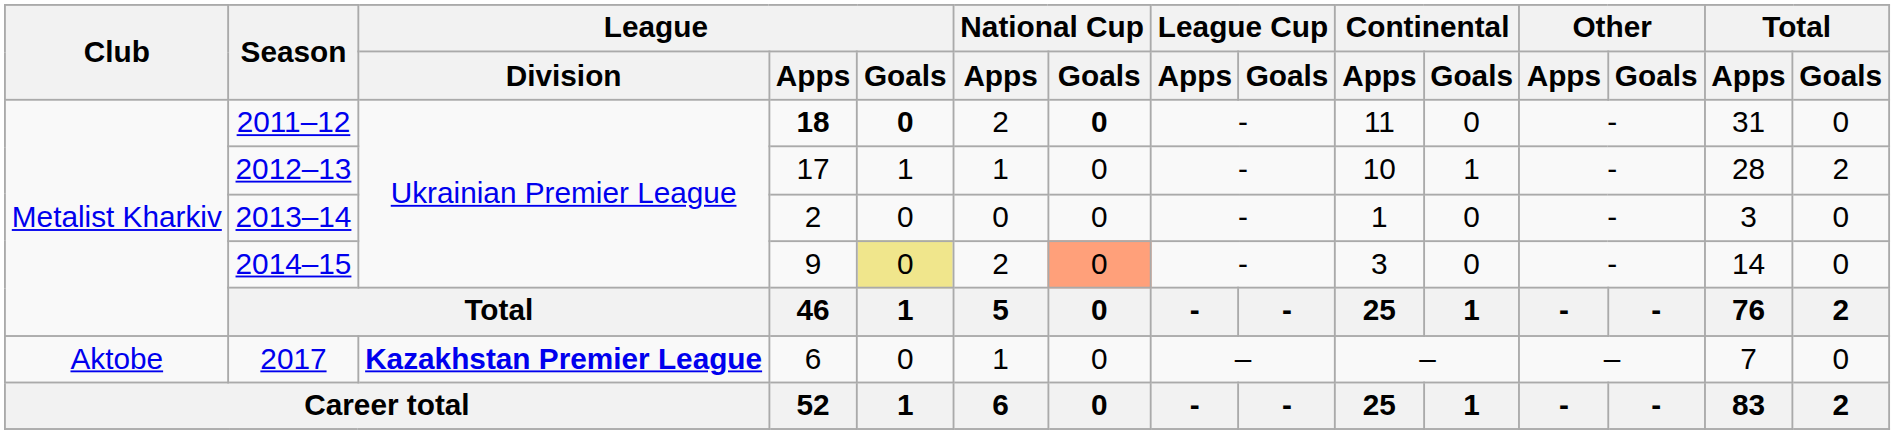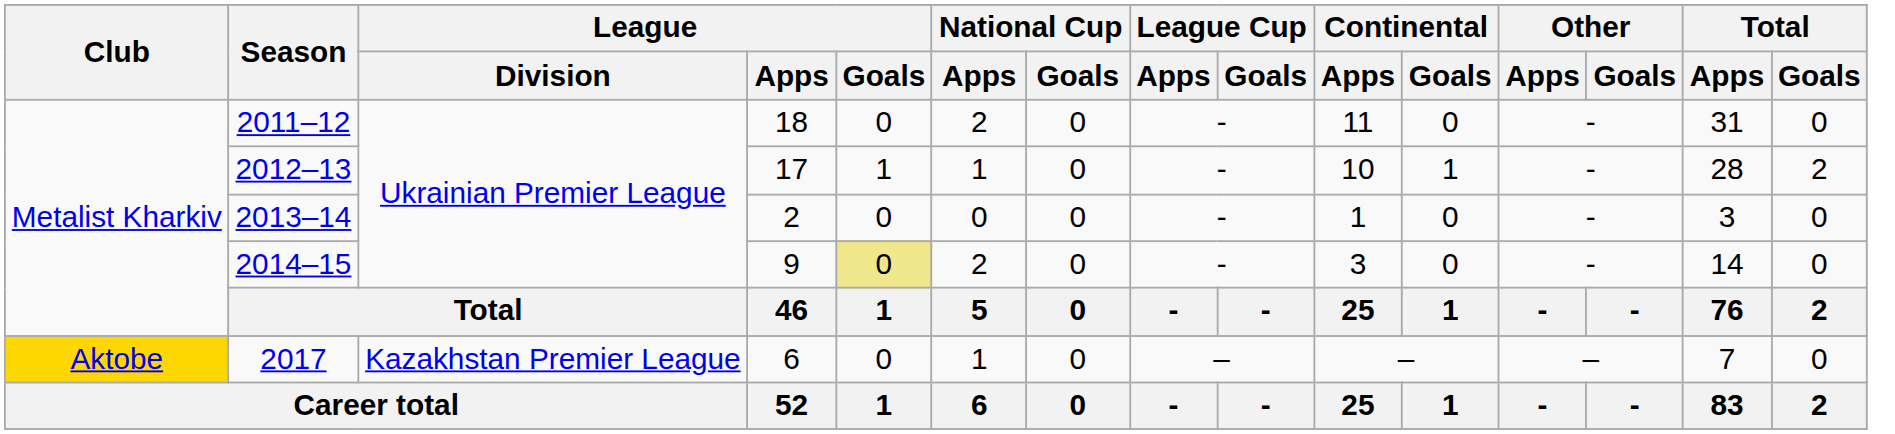(813, 122) bold -> (792, 122) normal
(905, 122) bold -> (884, 122) normal
(1099, 122) bold -> (1078, 122) normal
(1099, 264) lightsalmon background -> (1078, 264) no background
(117, 358) no background -> (117, 358) gold background
(564, 358) bold -> (553, 358) normal
